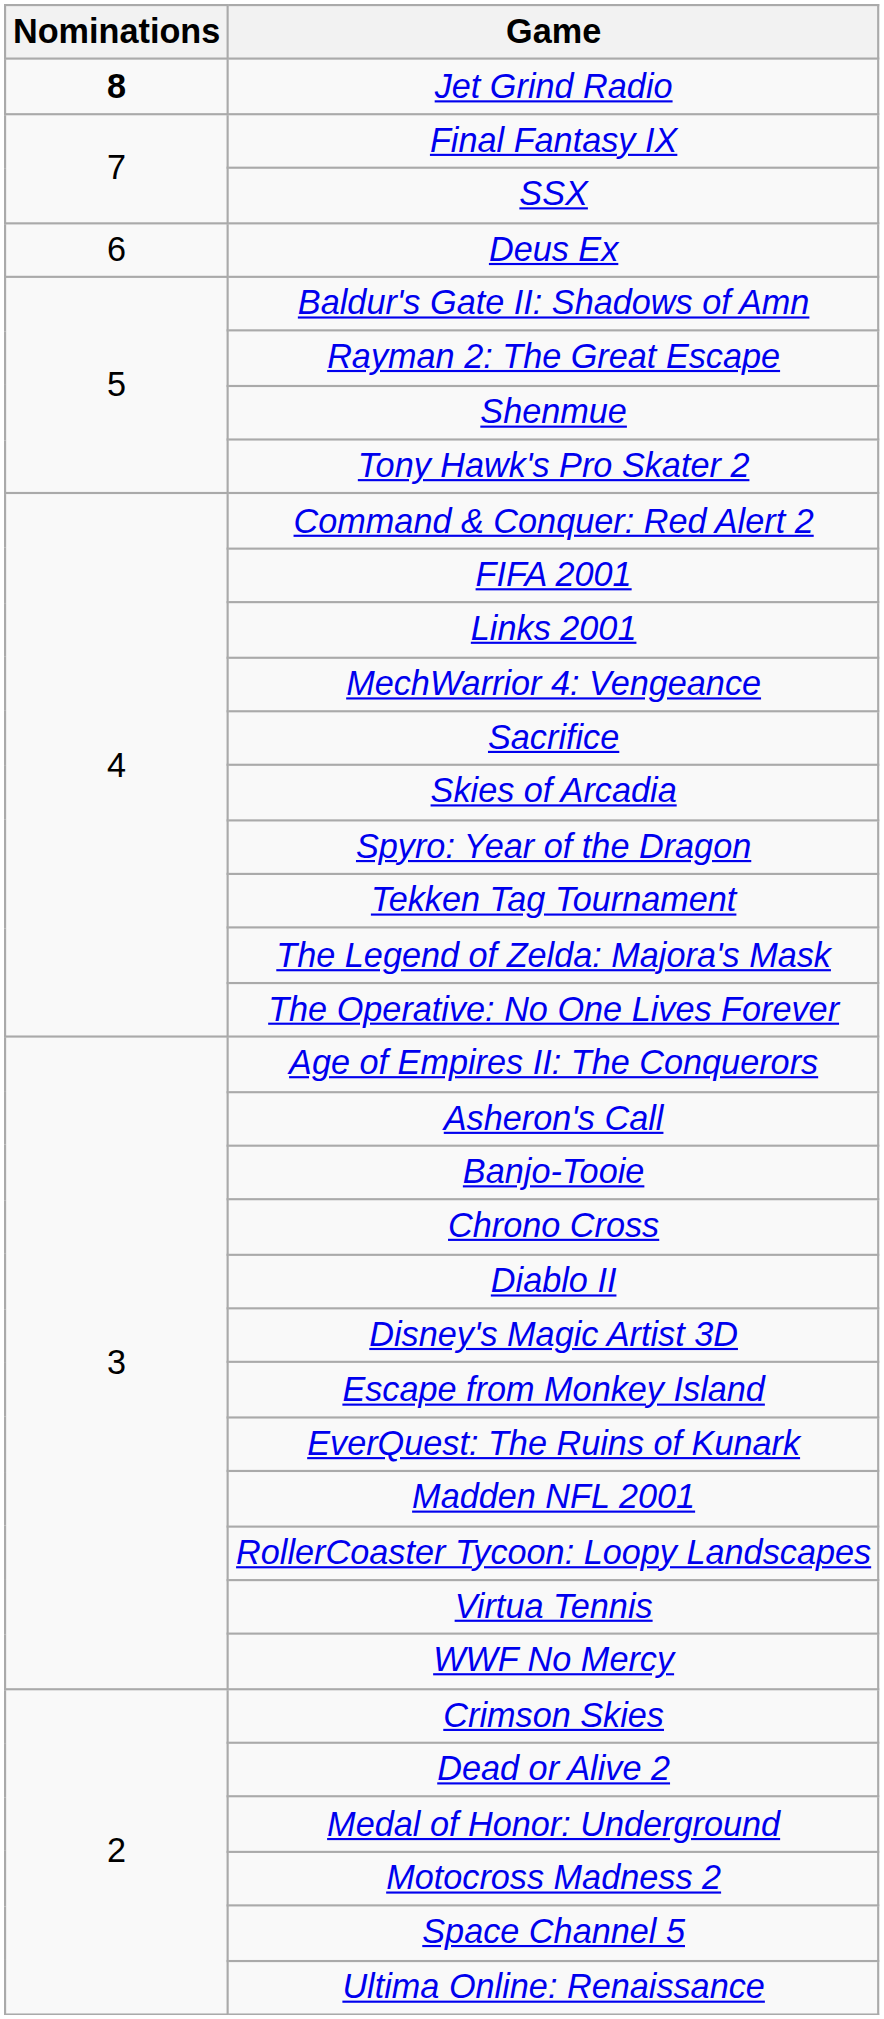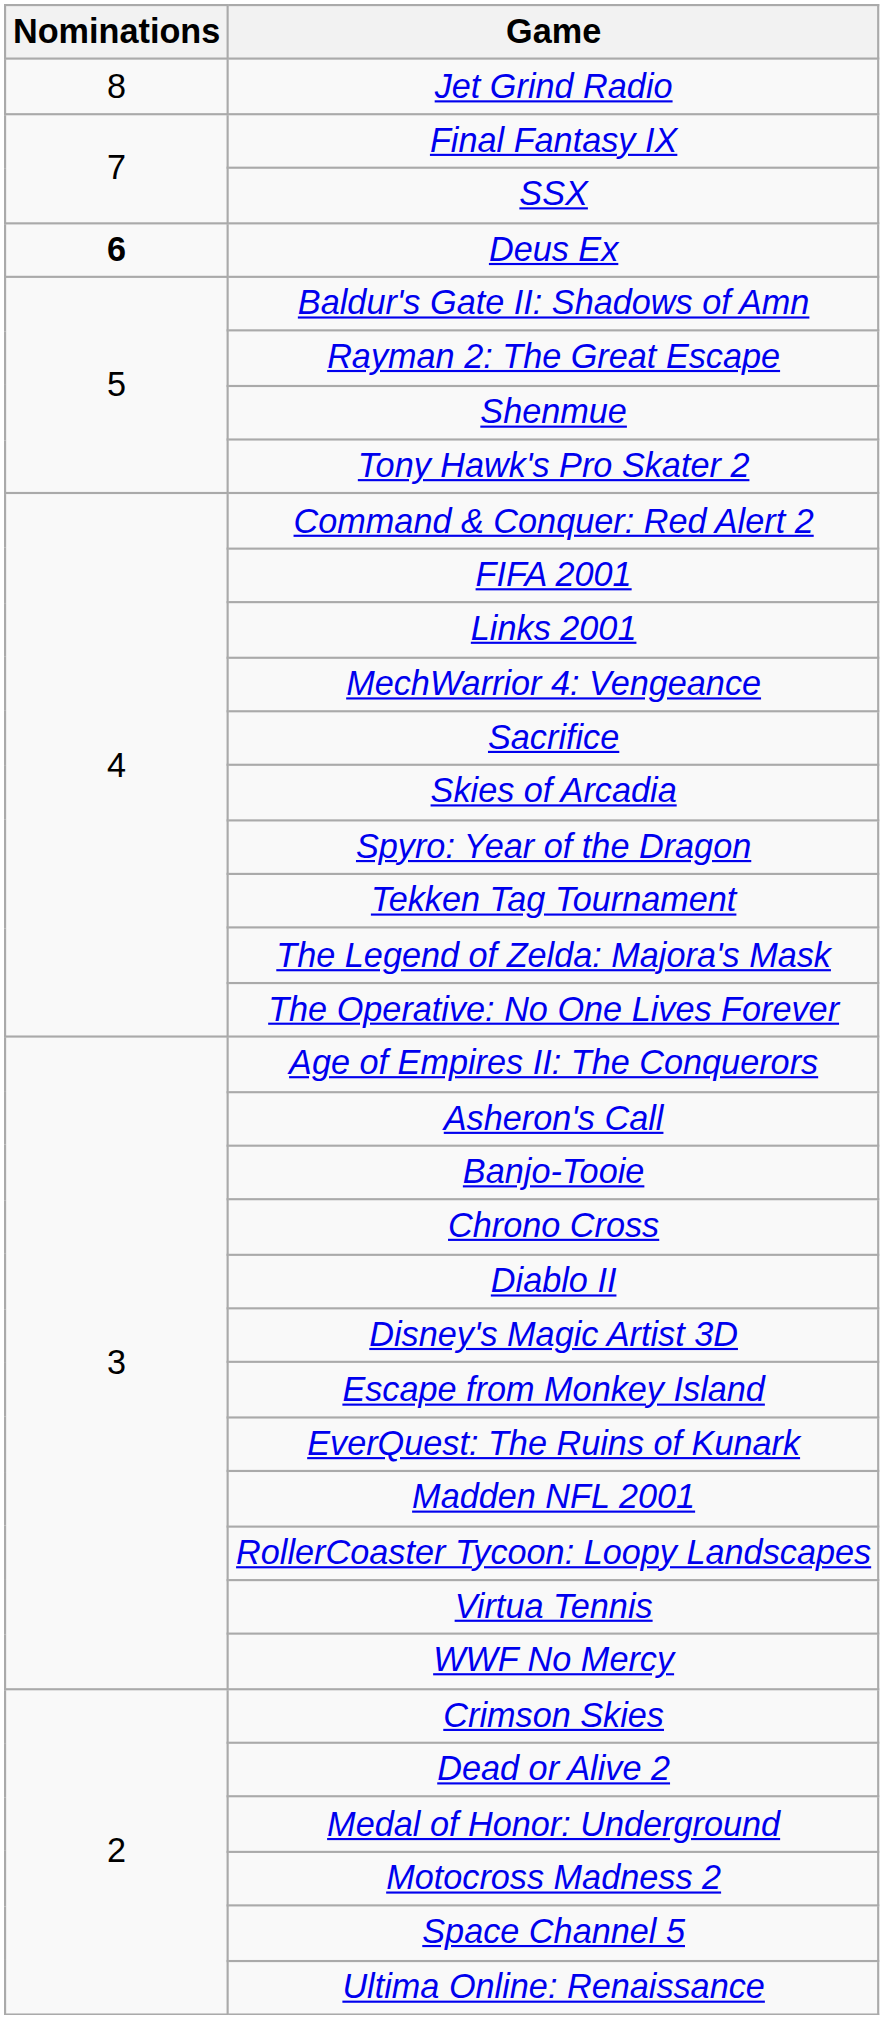(117, 85) bold -> (117, 85) normal
(117, 248) normal -> (117, 248) bold
